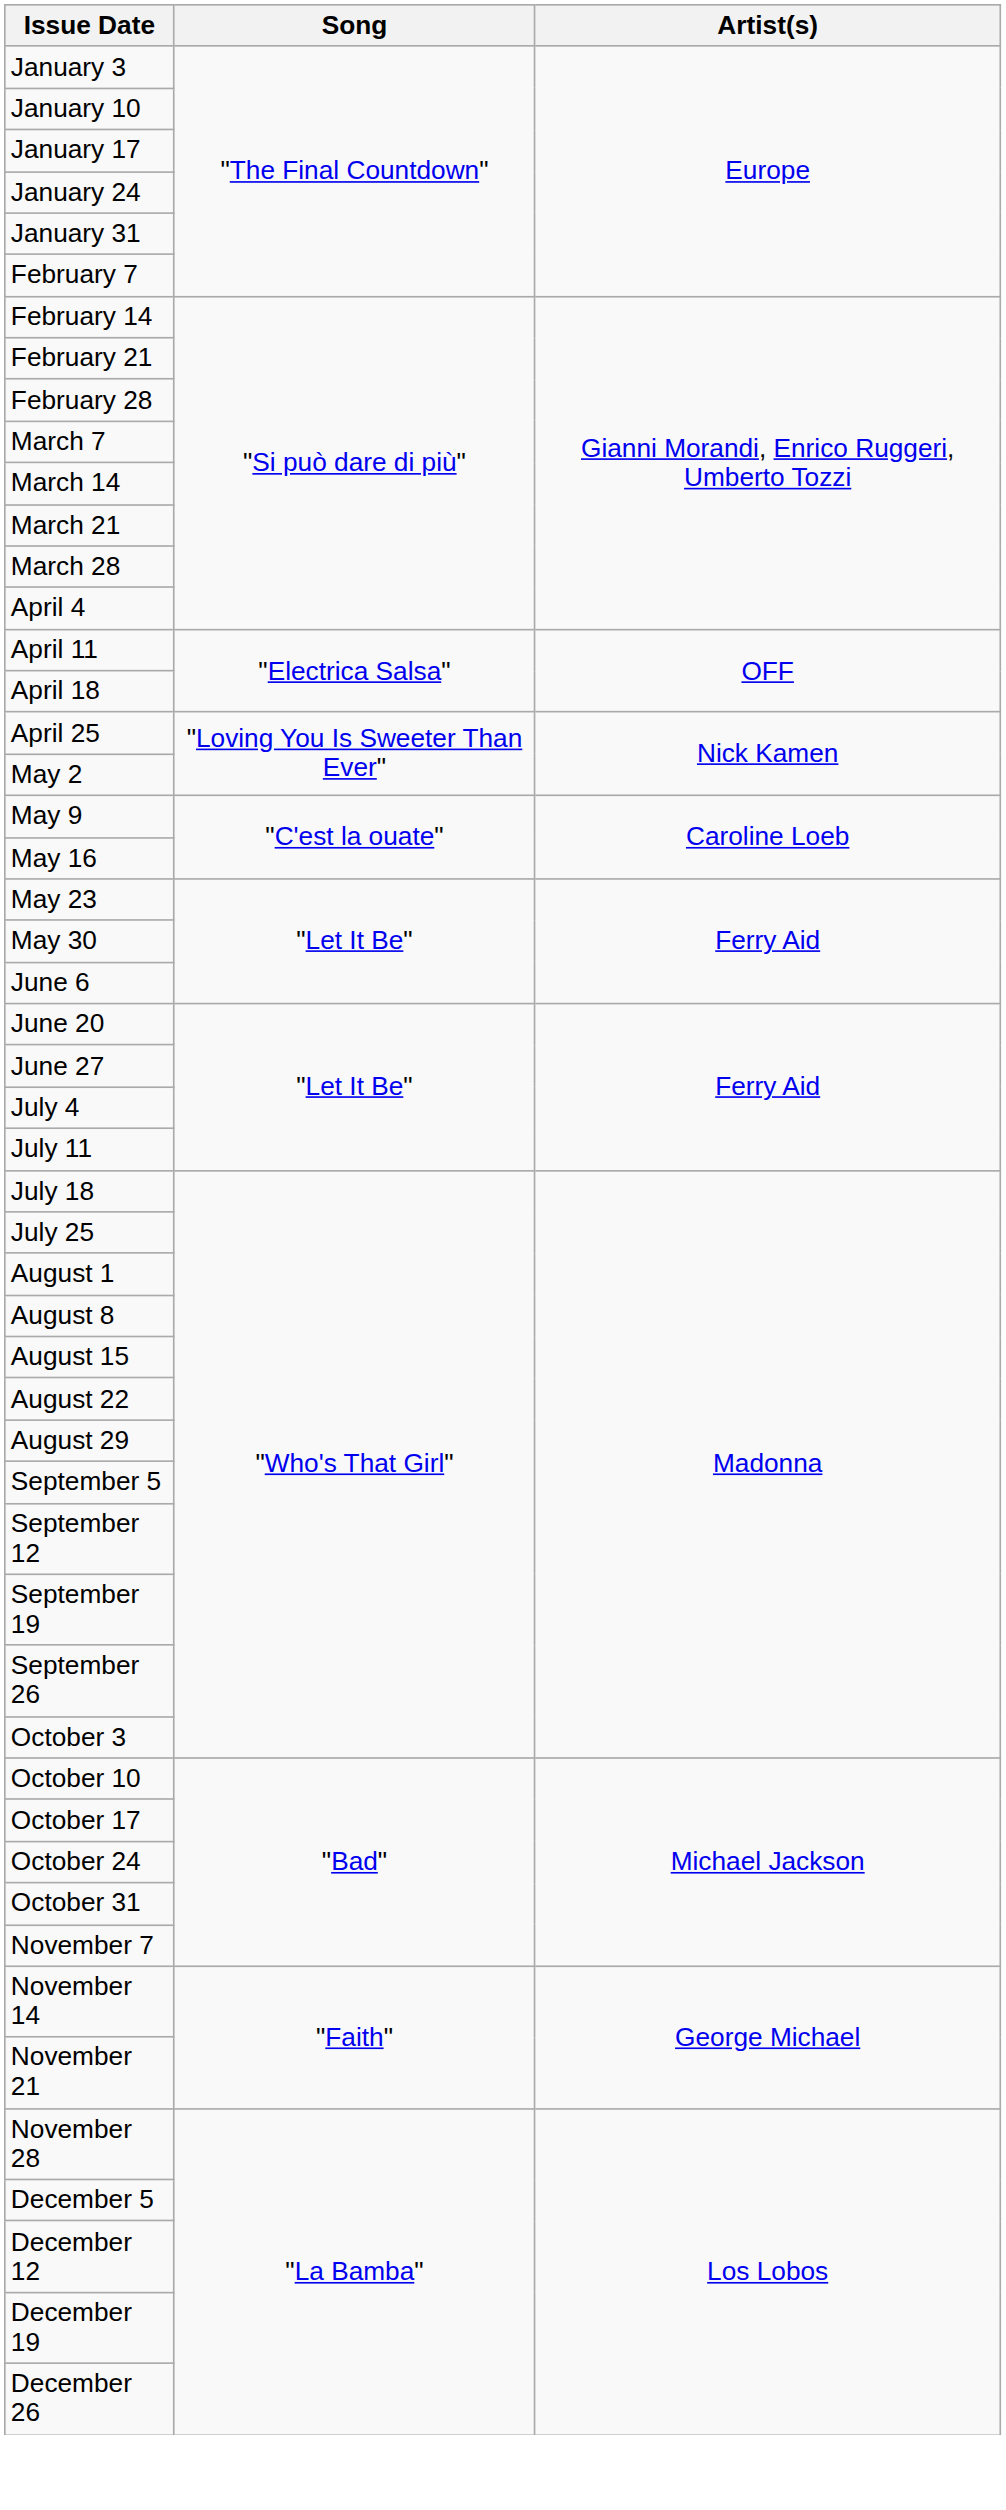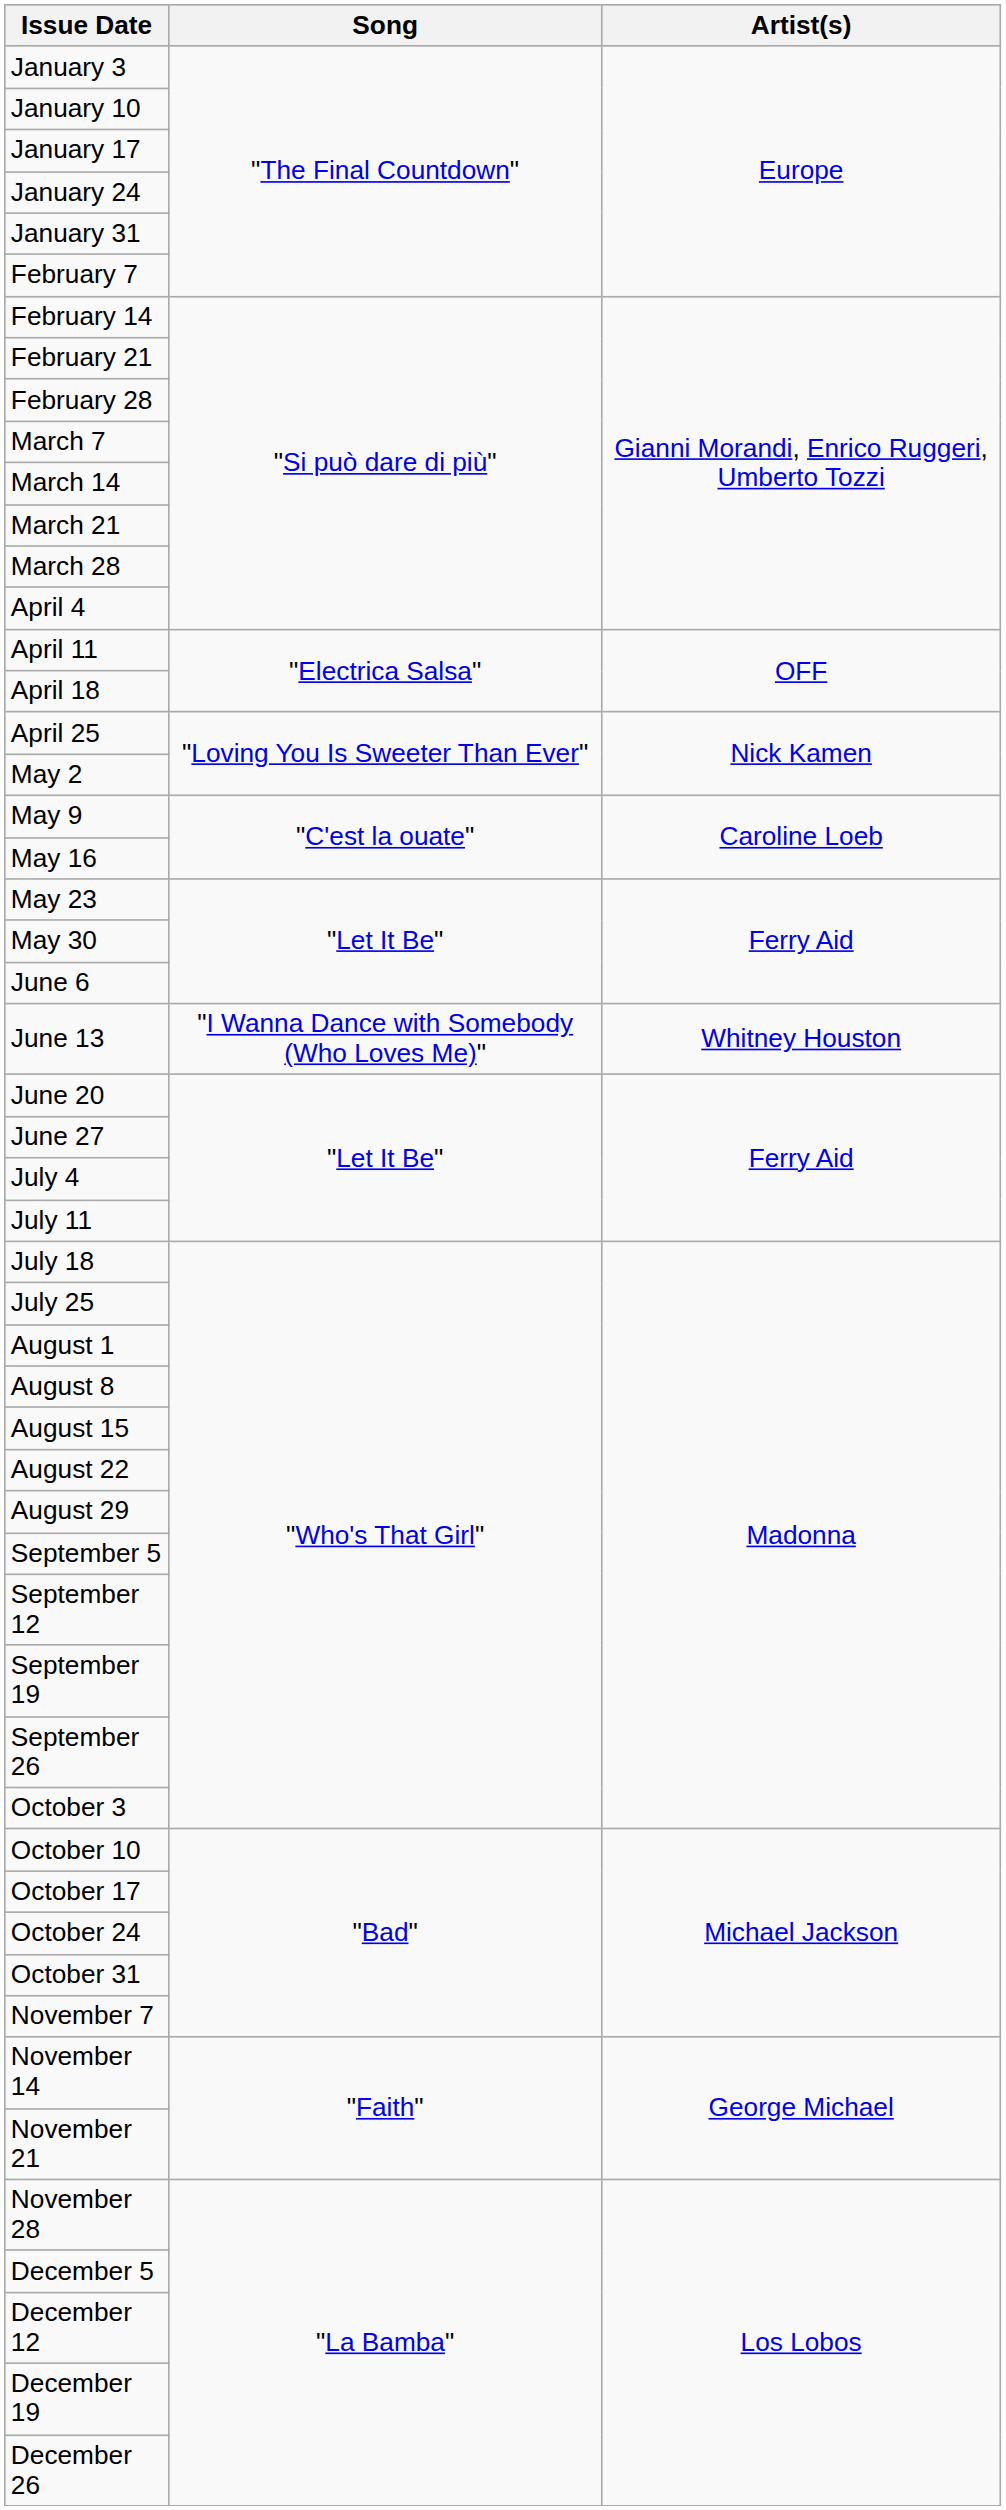+ row: (58, 1038)
